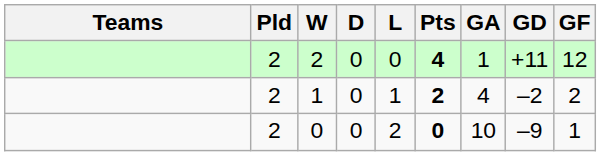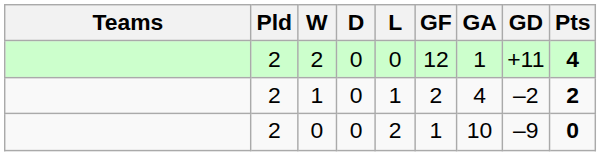columns swapped: (575, 22) <-> (438, 22)
